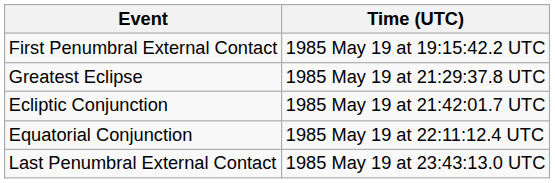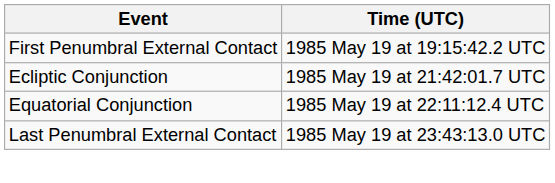- row: (76, 76)
